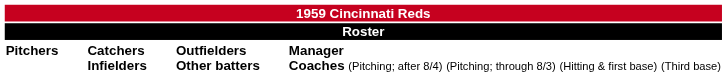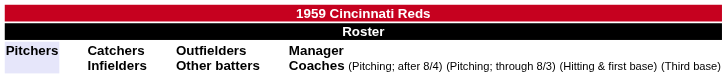(32, 50) no background -> (32, 50) lavender background
